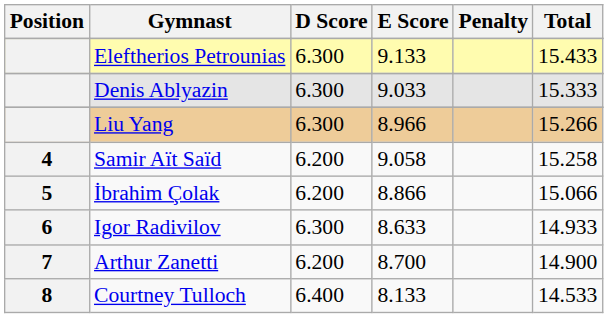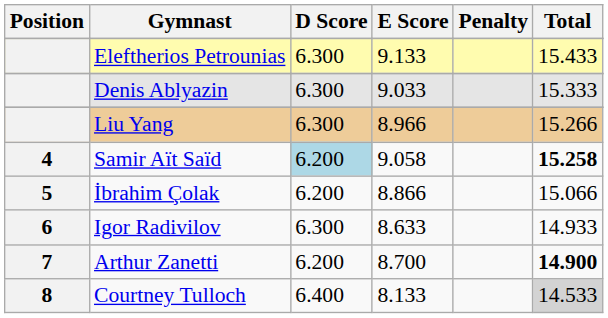(320, 158) no background -> (320, 158) lightblue background
(568, 158) normal -> (568, 158) bold
(568, 261) normal -> (568, 261) bold
(568, 295) no background -> (568, 295) lightgrey background
